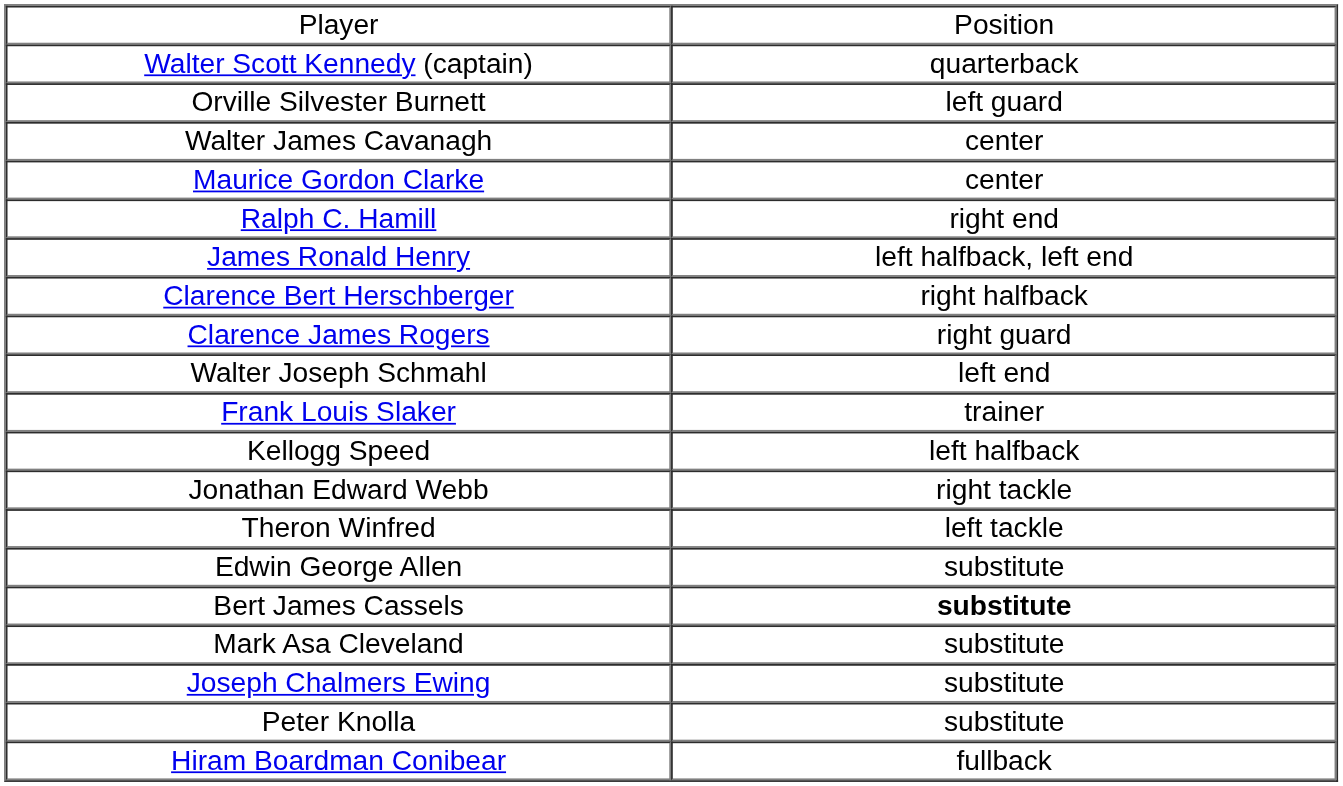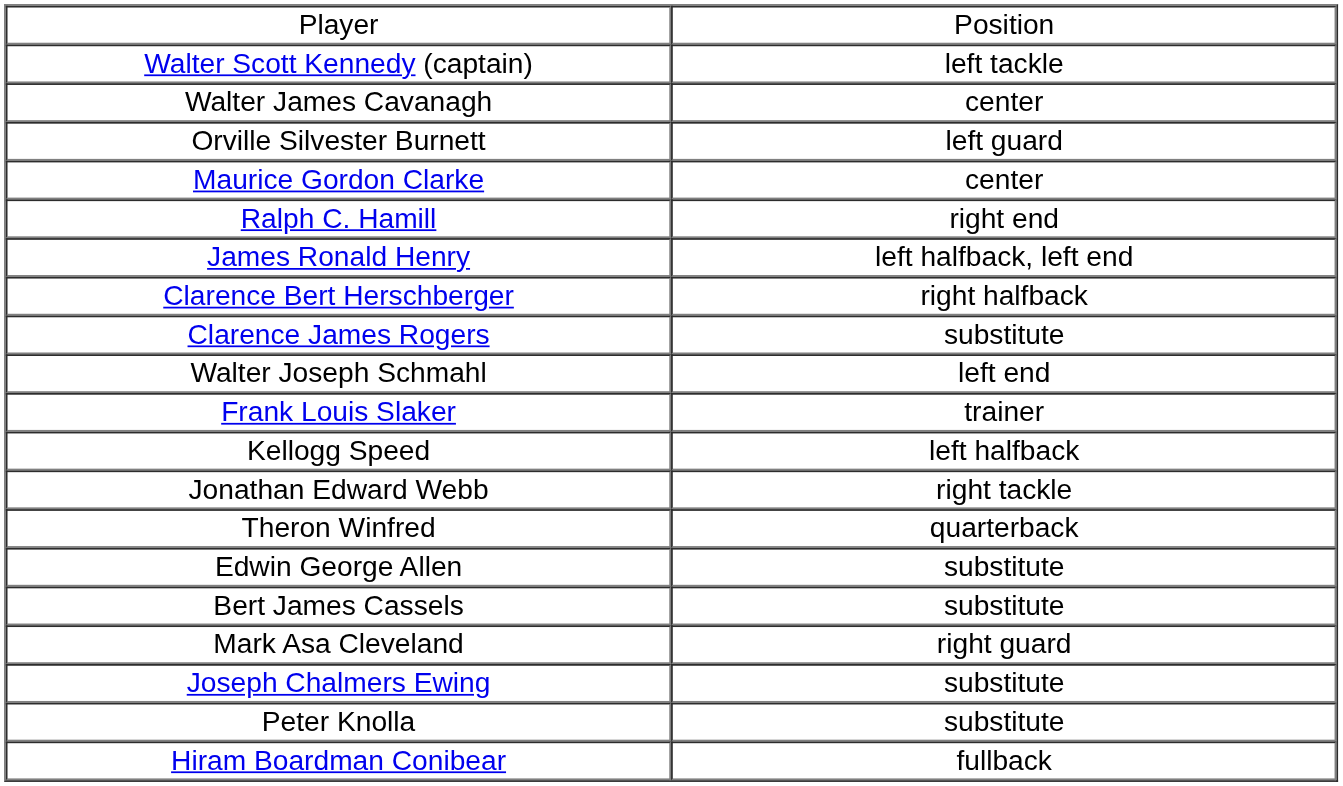(1004, 63) quarterback -> (1004, 63) left tackle
rows swapped: (339, 102) <-> (339, 140)
(1004, 334) right guard -> (1004, 334) substitute
(1004, 528) left tackle -> (1004, 528) quarterback
(1004, 605) bold -> (1004, 605) normal
(1004, 644) substitute -> (1004, 644) right guard
